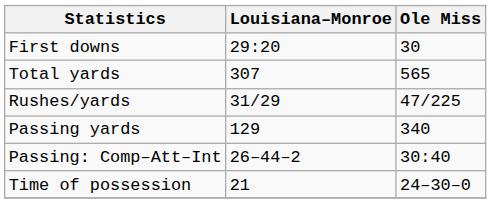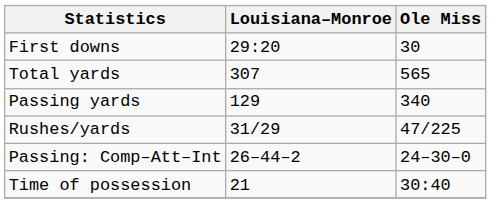rows swapped: (70, 102) <-> (75, 129)
(425, 157) 30:40 -> (436, 157) 24–30–0
(436, 185) 24–30–0 -> (425, 185) 30:40
